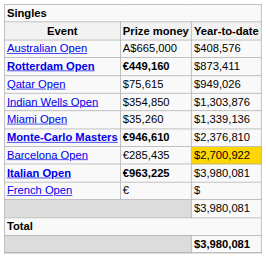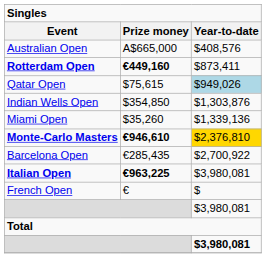(217, 84) no background -> (217, 84) lightblue background
(222, 137) no background -> (222, 137) gold background
(222, 155) gold background -> (222, 155) no background
